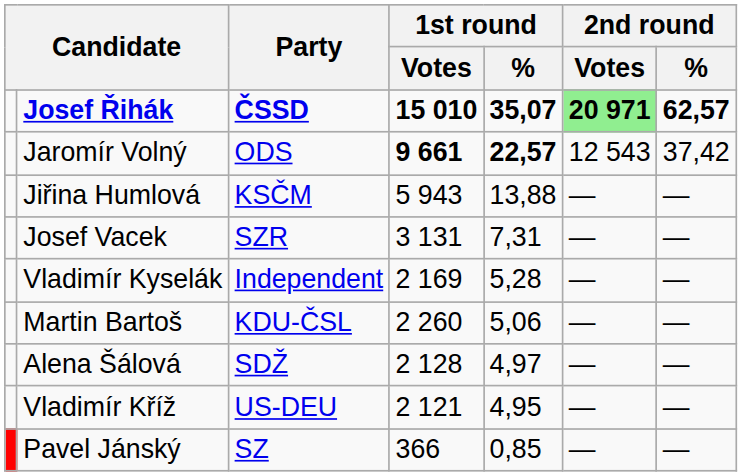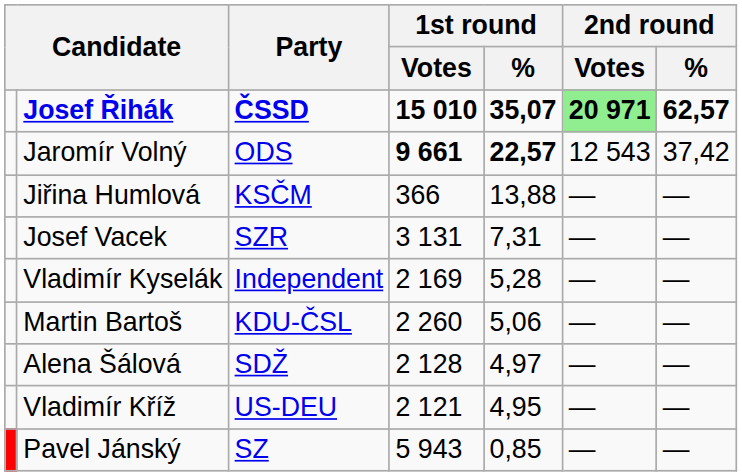(429, 195) 5 943 -> (418, 195) 366
(418, 449) 366 -> (429, 449) 5 943
